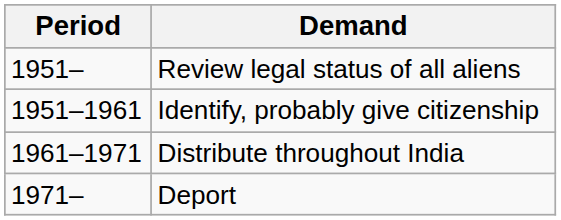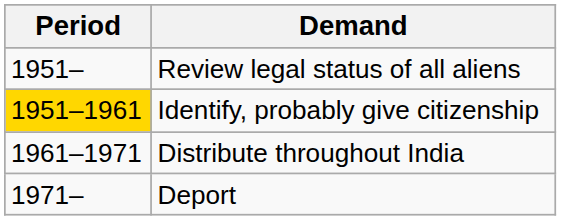(76, 111) no background -> (76, 111) gold background
